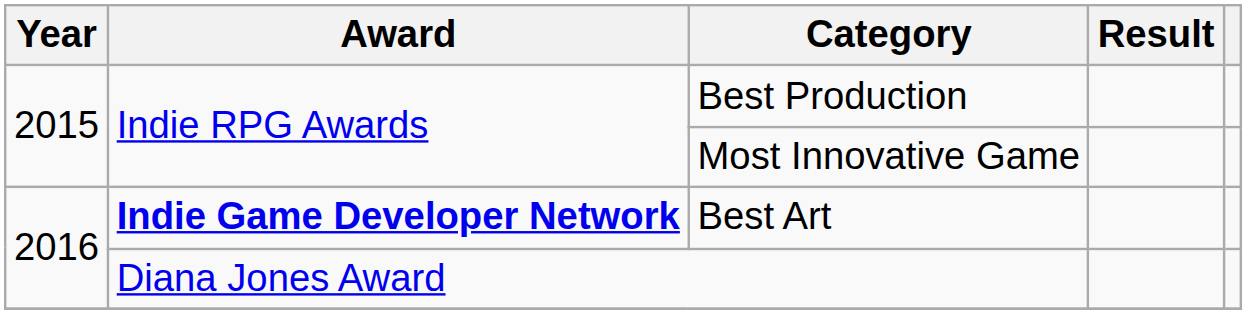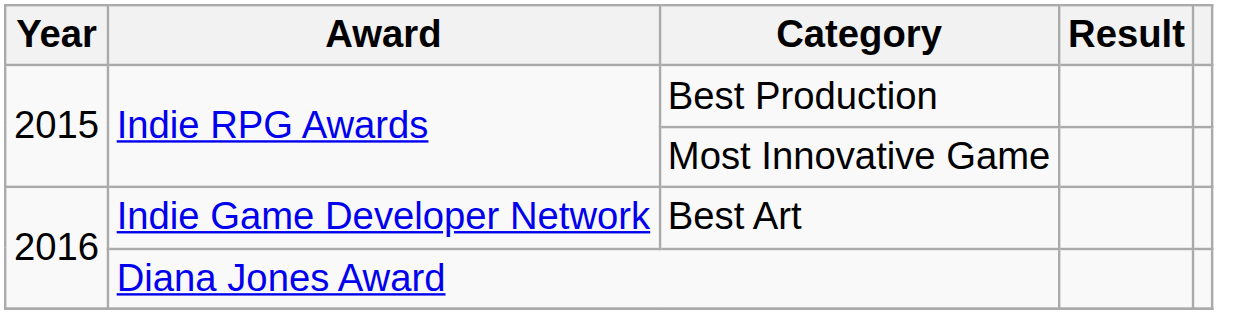(398, 216) bold -> (383, 216) normal
